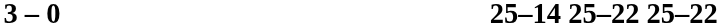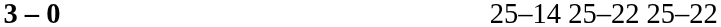(604, 13) bold -> (604, 13) normal
